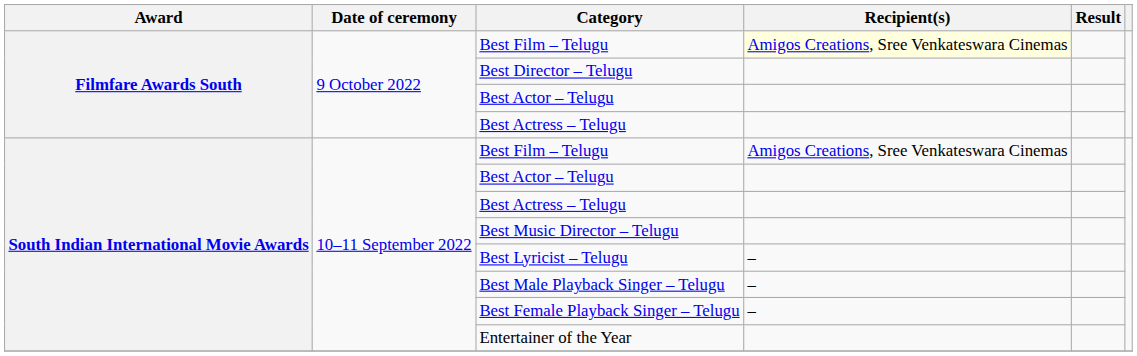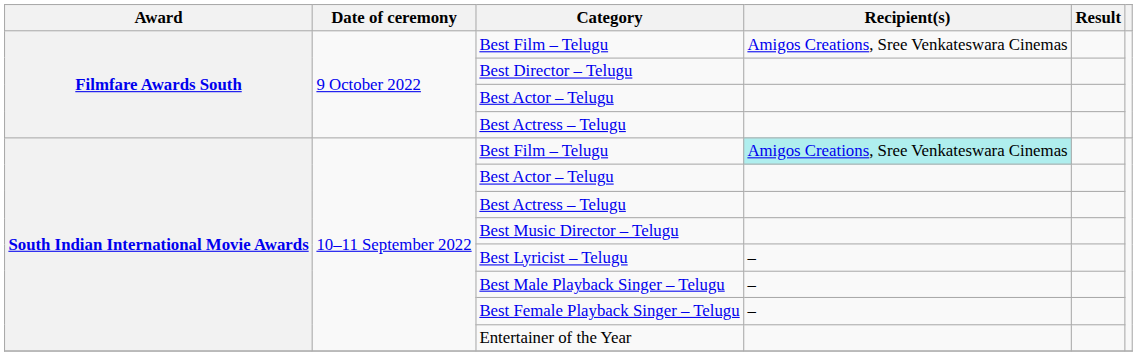(908, 44) lightyellow background -> (908, 44) no background
(908, 151) no background -> (908, 151) paleturquoise background
